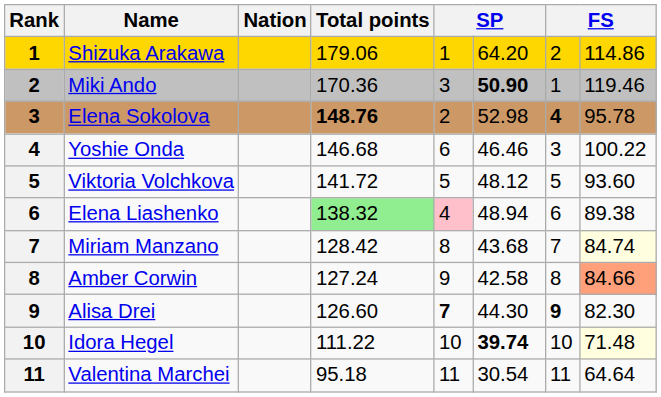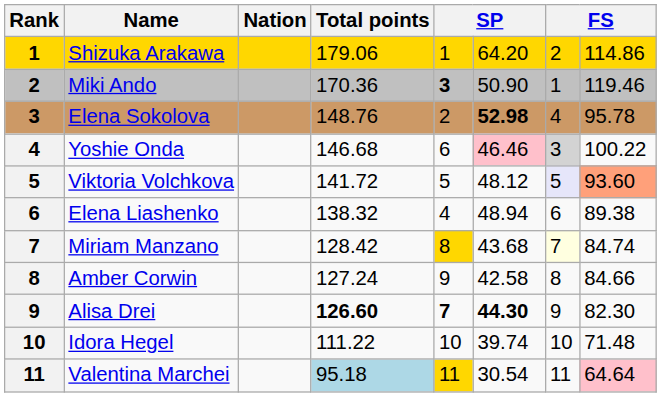(445, 85) normal -> (445, 85) bold
(503, 85) bold -> (503, 85) normal
(347, 117) bold -> (347, 117) normal
(503, 117) normal -> (503, 117) bold
(556, 117) bold -> (556, 117) normal
(503, 149) no background -> (503, 149) pink background
(556, 149) no background -> (556, 149) lightgrey background
(556, 181) no background -> (556, 181) lavender background
(610, 181) no background -> (610, 181) lightsalmon background
(347, 213) lightgreen background -> (347, 213) no background
(445, 213) pink background -> (445, 213) no background
(445, 246) no background -> (445, 246) gold background
(556, 246) no background -> (556, 246) lightyellow background
(610, 246) lightyellow background -> (610, 246) no background
(610, 278) lightsalmon background -> (610, 278) no background
(347, 310) normal -> (347, 310) bold
(503, 310) normal -> (503, 310) bold
(556, 310) bold -> (556, 310) normal
(503, 342) bold -> (503, 342) normal
(610, 342) lightyellow background -> (610, 342) no background
(341, 375) no background -> (341, 375) lightblue background
(450, 375) no background -> (450, 375) gold background
(610, 375) no background -> (610, 375) pink background
